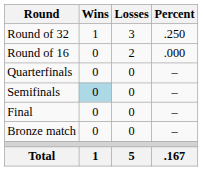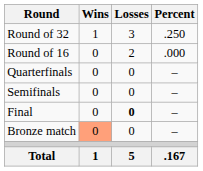(95, 92) lightblue background -> (95, 92) no background
(132, 111) normal -> (132, 111) bold
(95, 131) no background -> (95, 131) lightsalmon background
